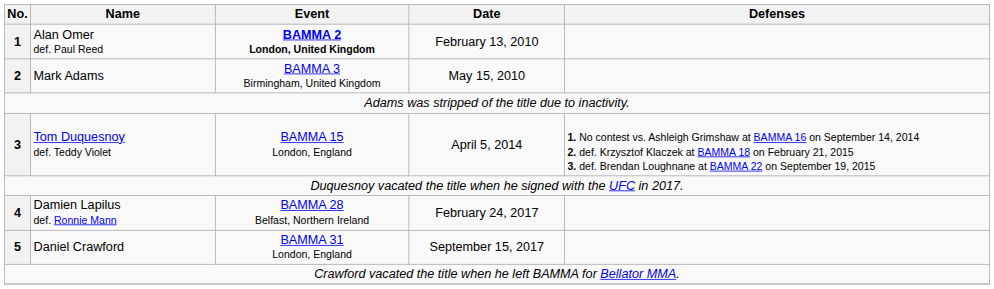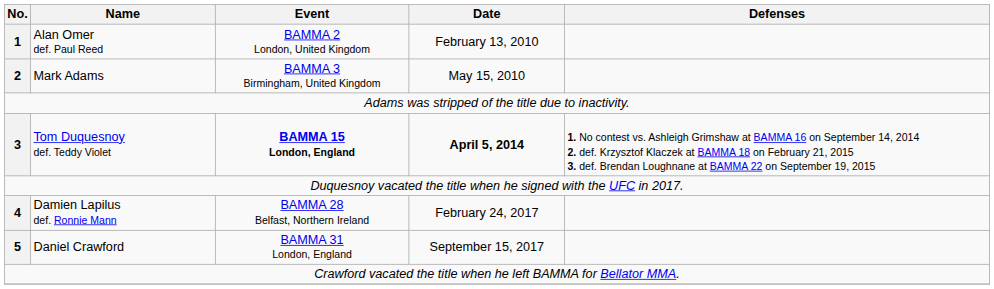(312, 41) bold -> (312, 41) normal
(312, 144) normal -> (312, 144) bold
(487, 144) normal -> (487, 144) bold
